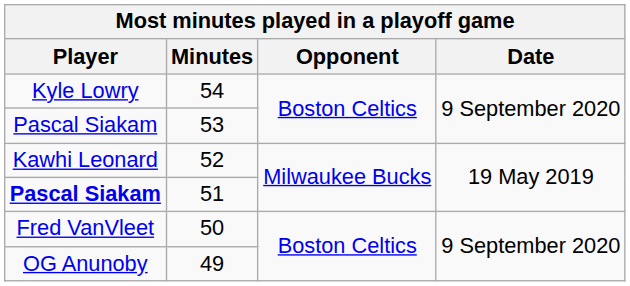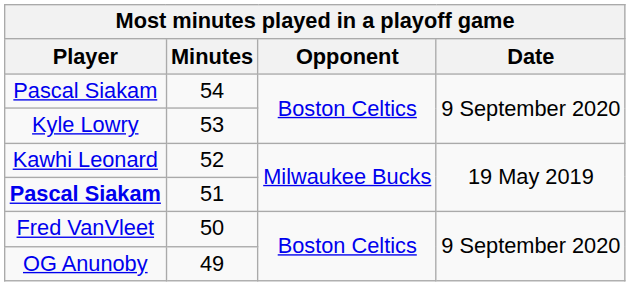(85, 90) Kyle Lowry -> (85, 90) Pascal Siakam
(85, 125) Pascal Siakam -> (85, 125) Kyle Lowry
